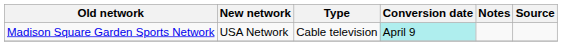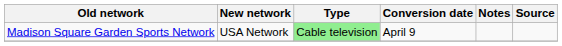(337, 31) no background -> (337, 31) lightgreen background
(399, 31) paleturquoise background -> (399, 31) no background
